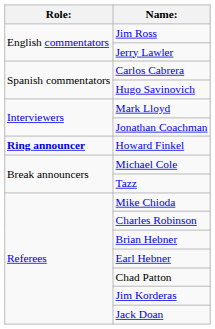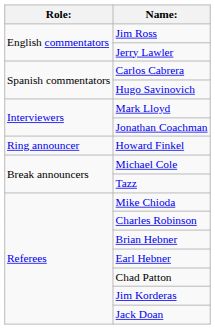(46, 145) bold -> (43, 145) normal
